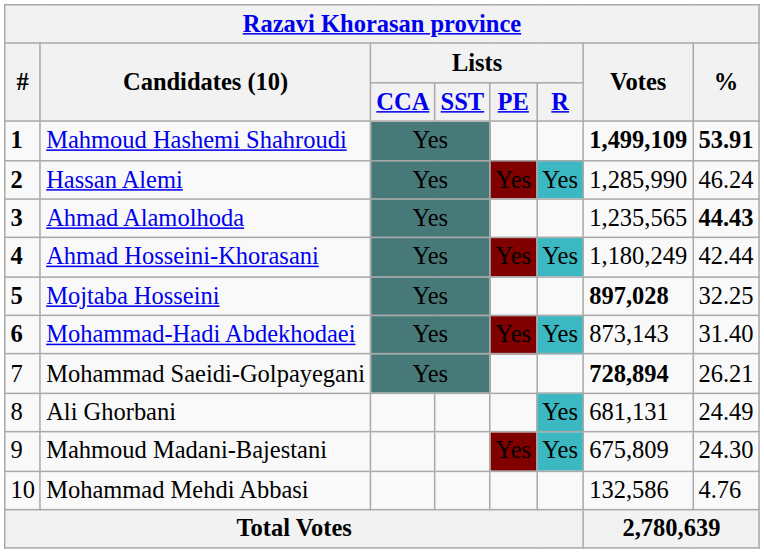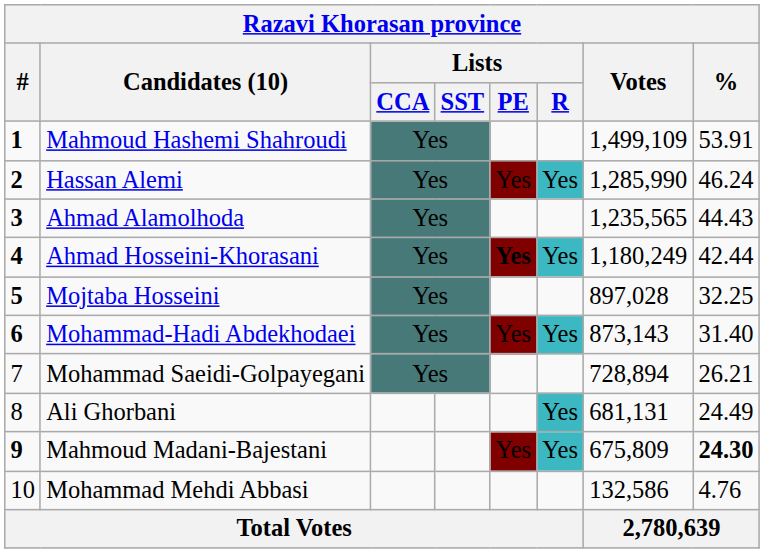(638, 140) bold -> (638, 140) normal
(726, 140) bold -> (726, 140) normal
(726, 218) bold -> (726, 218) normal
(513, 256) normal -> (513, 256) bold
(629, 295) bold -> (629, 295) normal
(629, 373) bold -> (629, 373) normal
(17, 450) normal -> (17, 450) bold
(726, 450) normal -> (726, 450) bold
